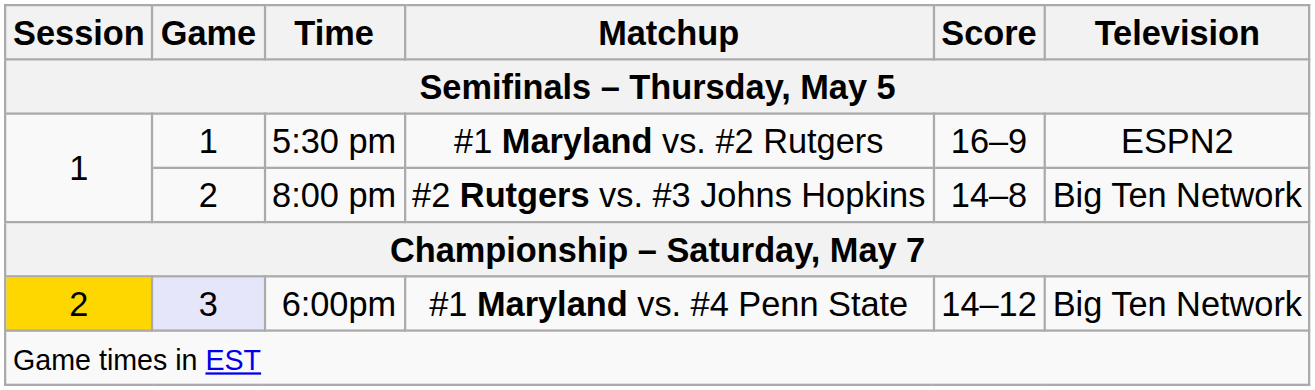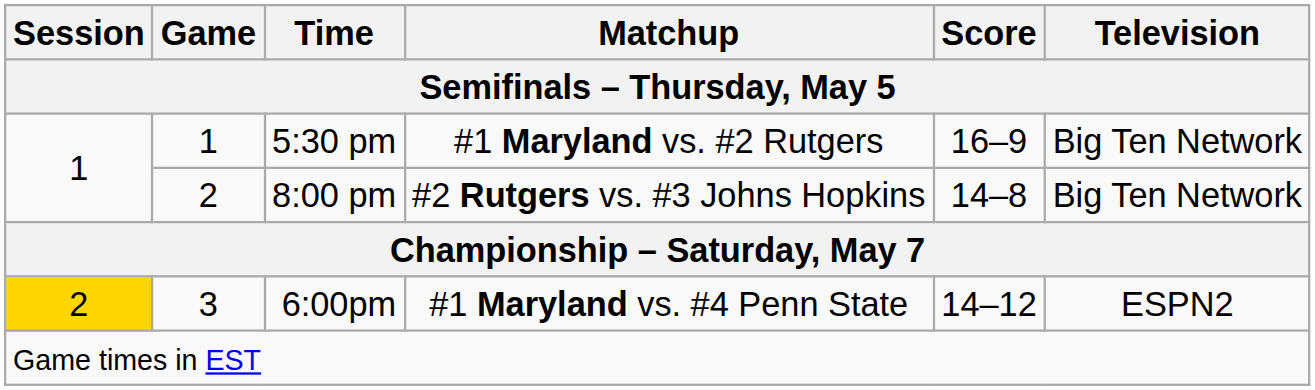(1177, 141) ESPN2 -> (1177, 141) Big Ten Network
(208, 304) lavender background -> (208, 304) no background
(1177, 304) Big Ten Network -> (1177, 304) ESPN2
